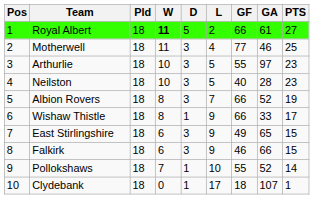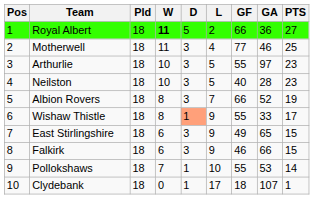(266, 30) 61 -> (266, 30) 36
(186, 116) no background -> (186, 116) lightsalmon background
(240, 116) 66 -> (240, 116) 55
(266, 168) 52 -> (266, 168) 53
